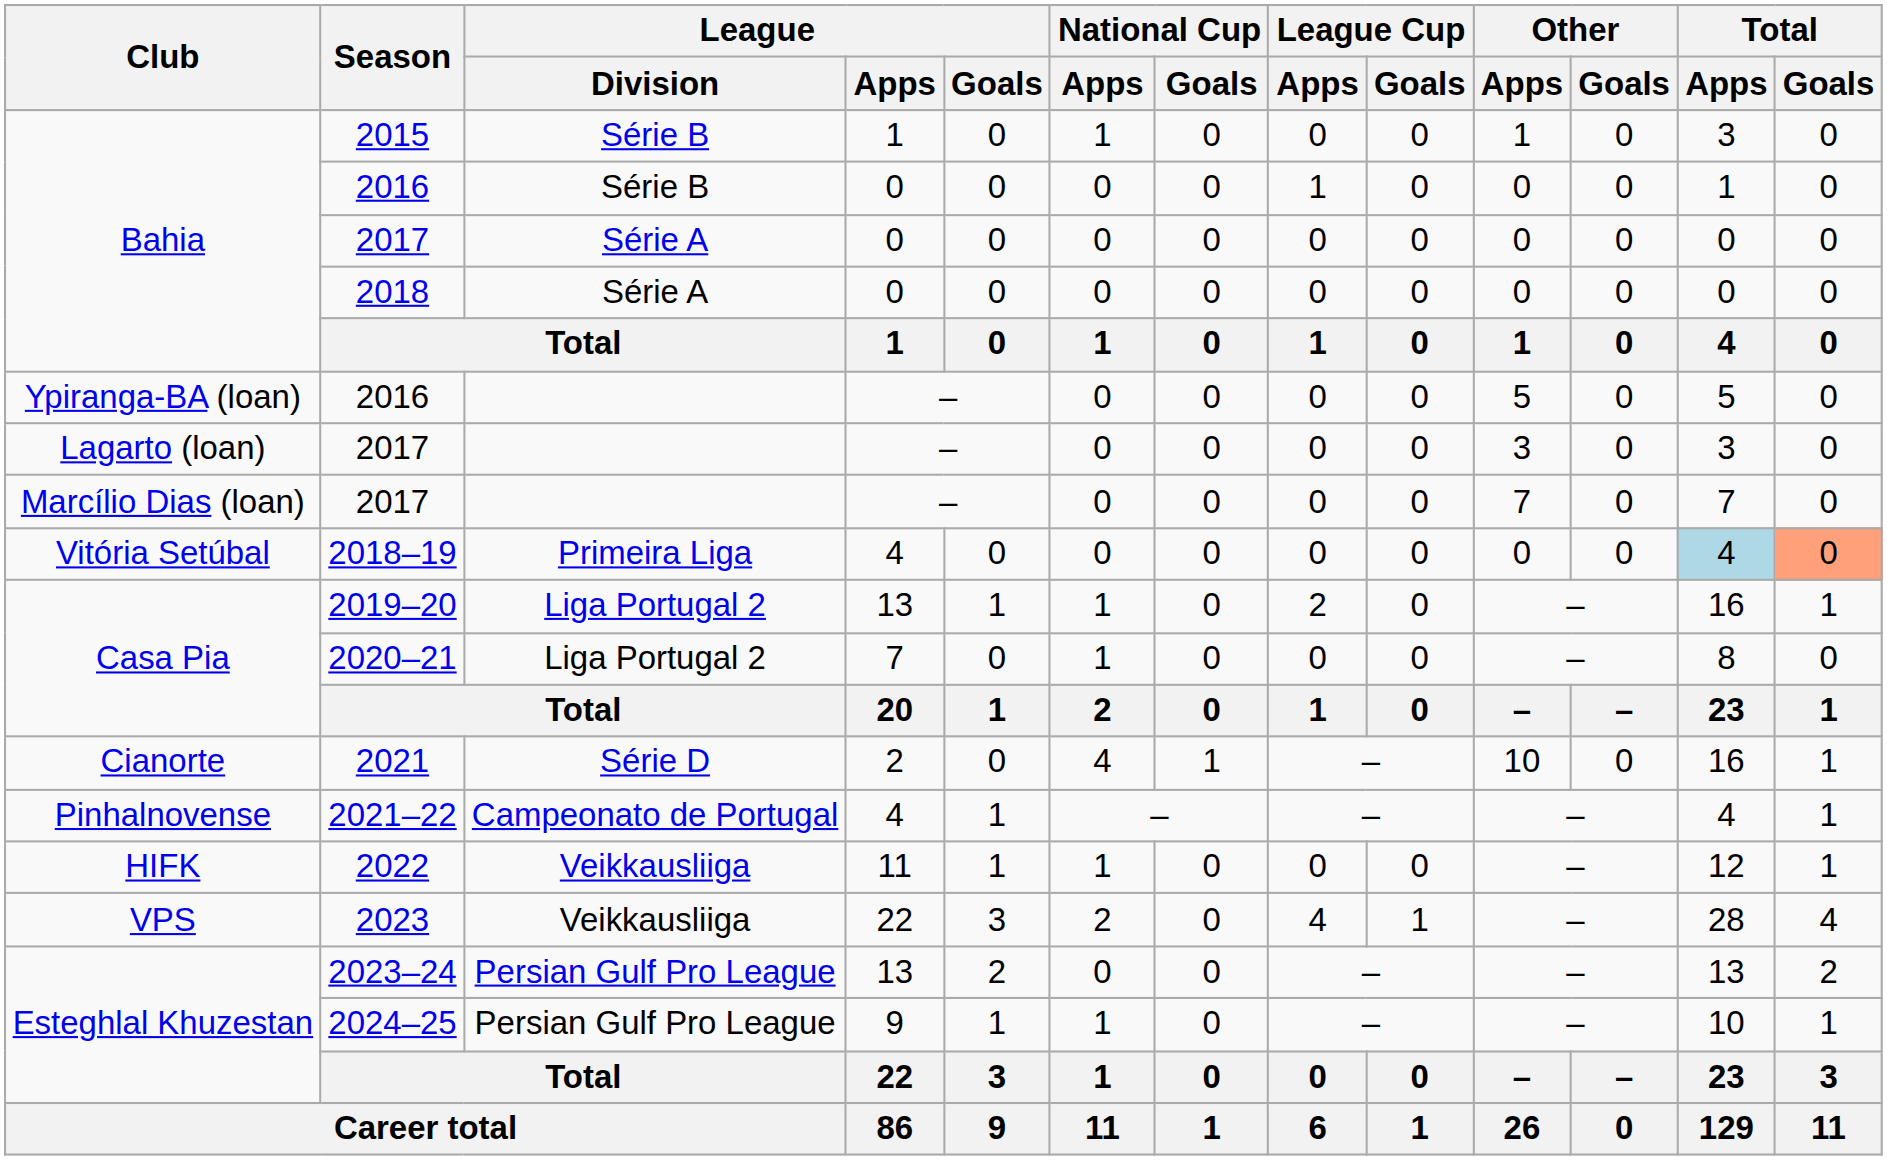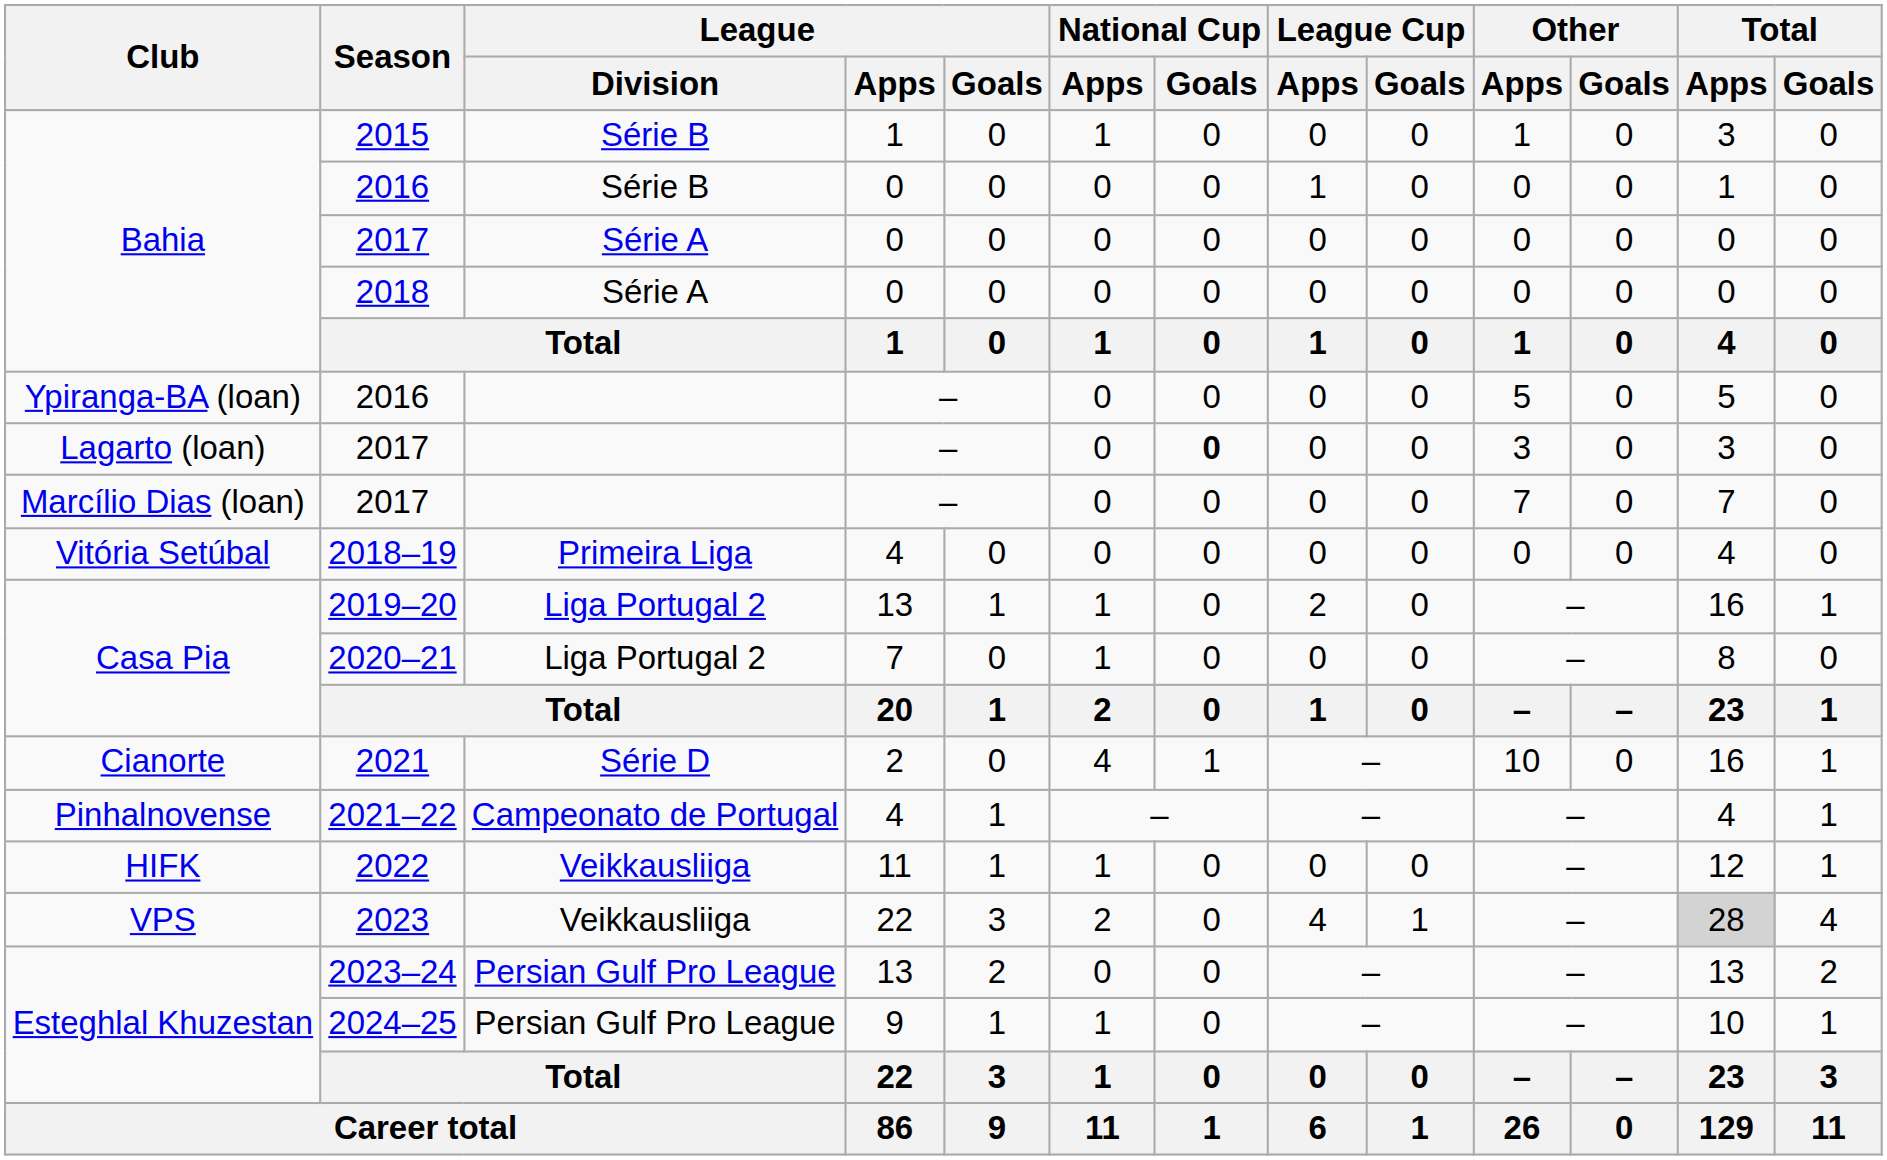(1212, 448) normal -> (1212, 448) bold
(1726, 553) lightblue background -> (1726, 553) no background
(1829, 553) lightsalmon background -> (1829, 553) no background
(1726, 919) no background -> (1726, 919) lightgrey background
